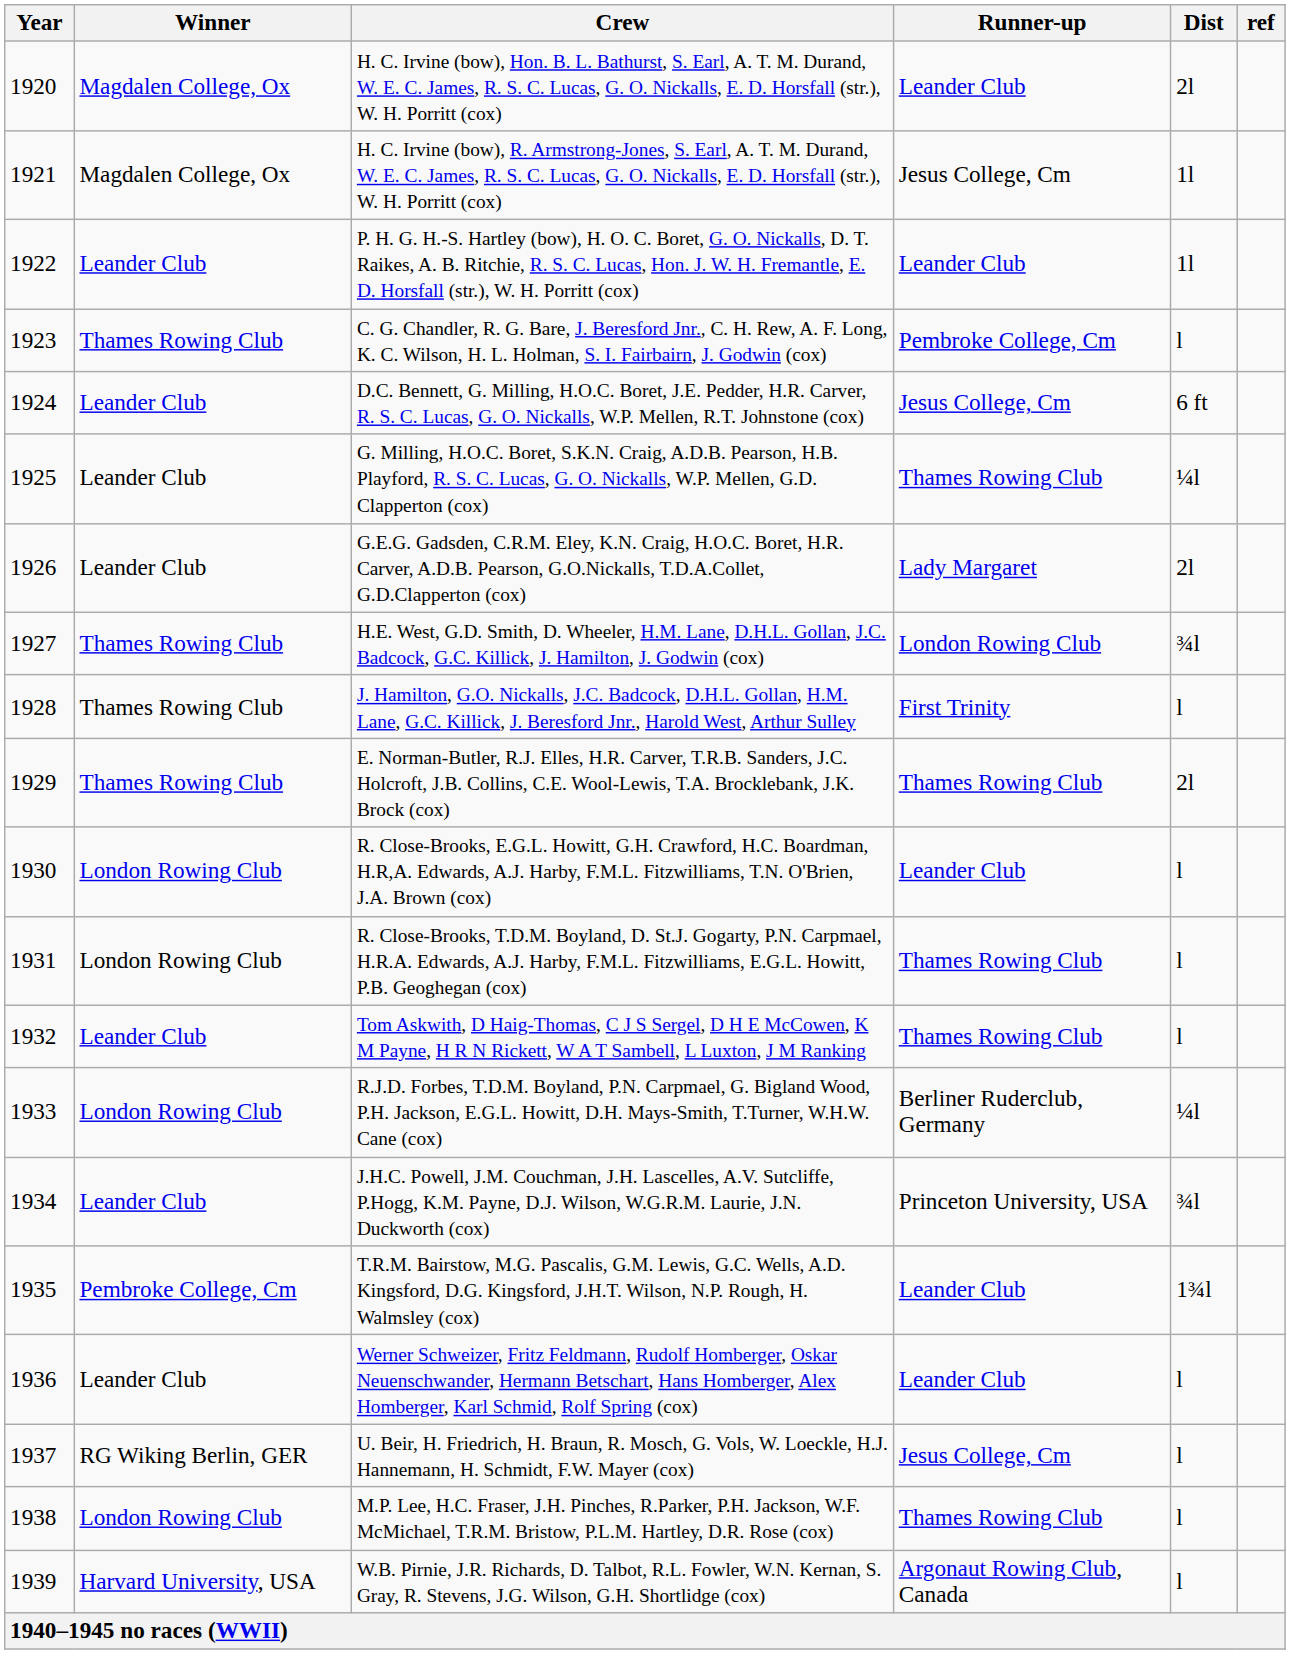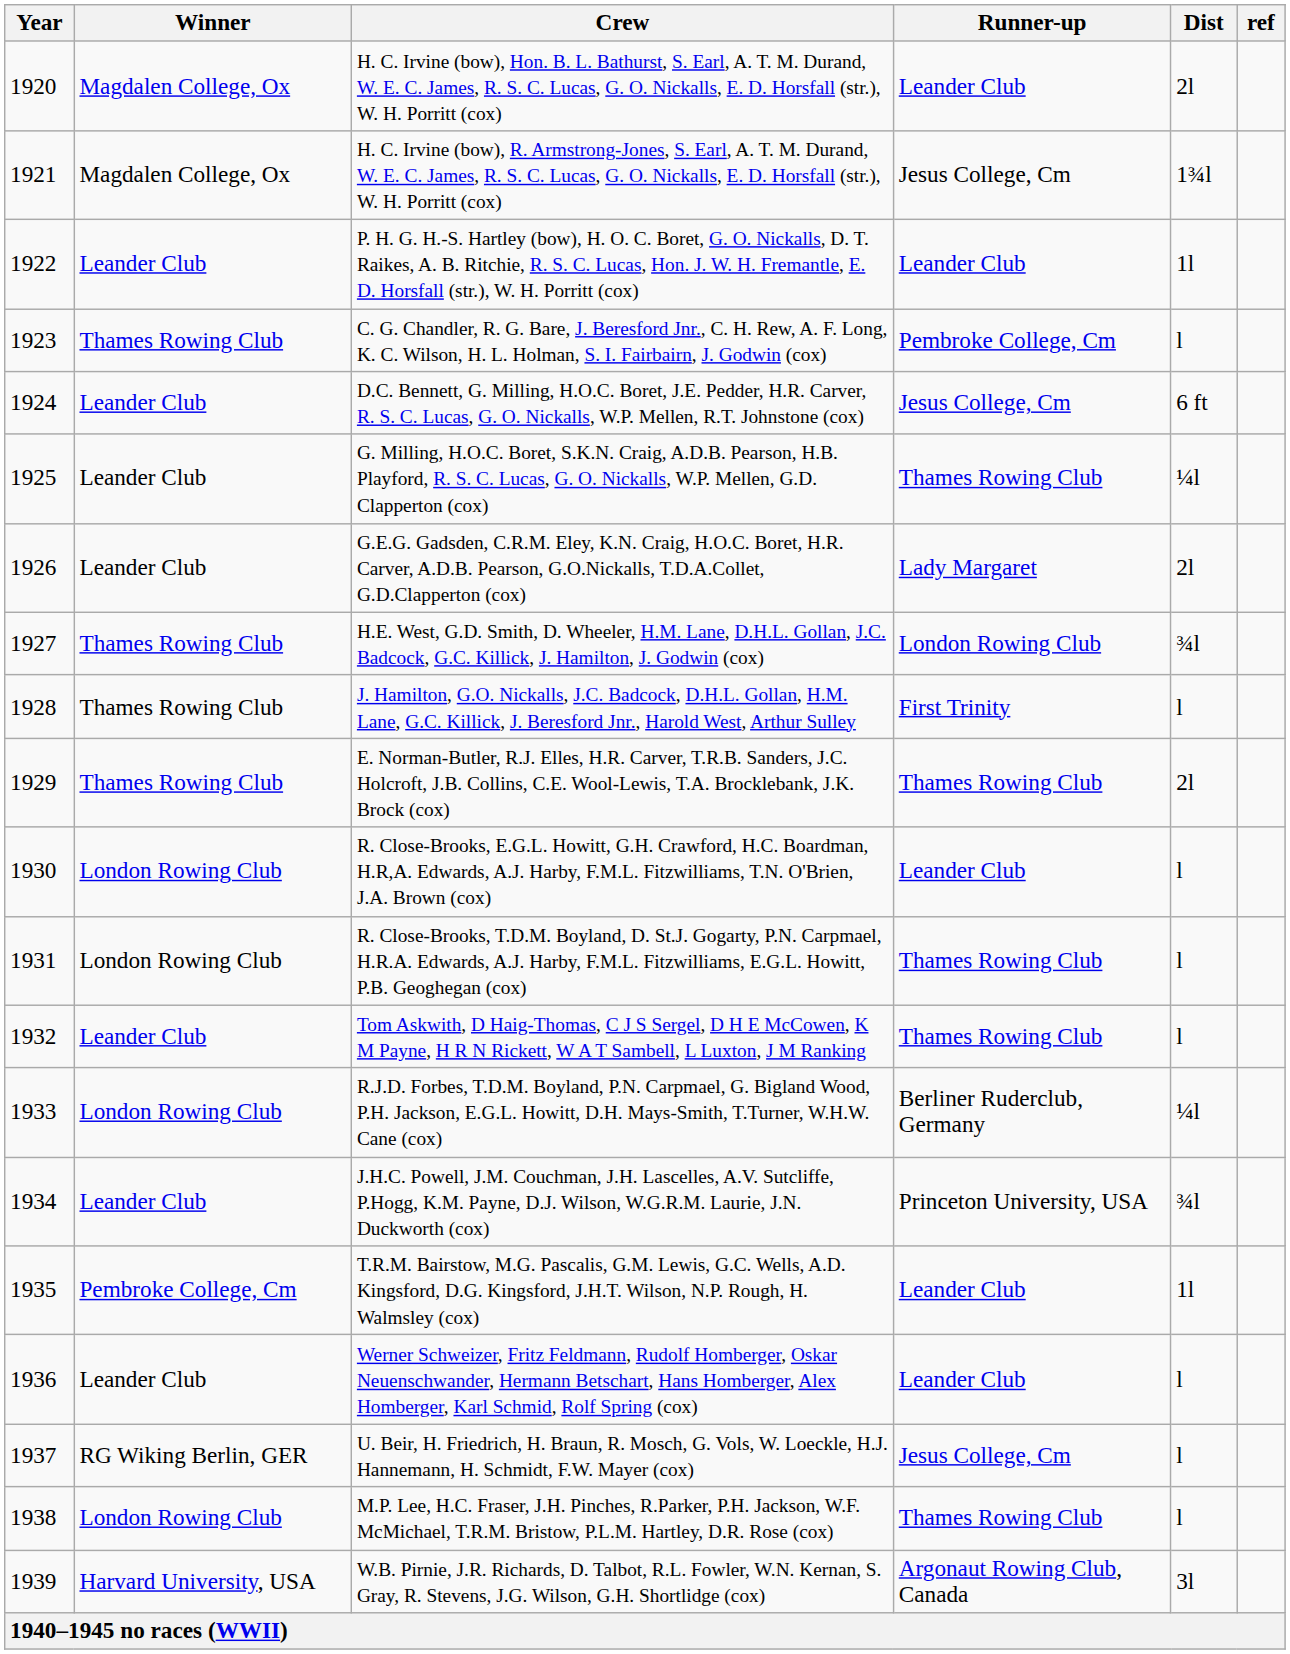(1185, 174) 1l -> (1194, 174) 1¾l
(1194, 1290) 1¾l -> (1185, 1290) 1l
(1179, 1580) l -> (1185, 1580) 3l
